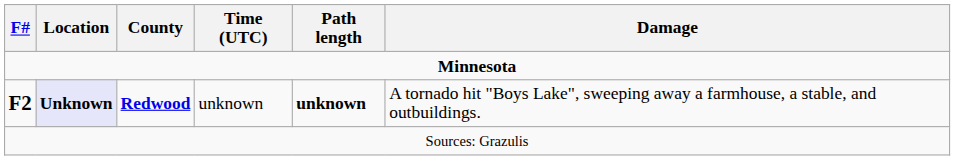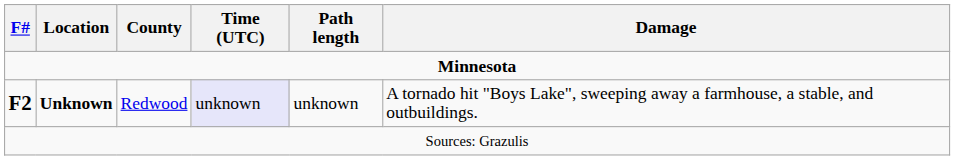(76, 103) lavender background -> (76, 103) no background
(155, 103) bold -> (154, 103) normal
(231, 103) no background -> (228, 103) lavender background
(331, 103) bold -> (326, 103) normal
